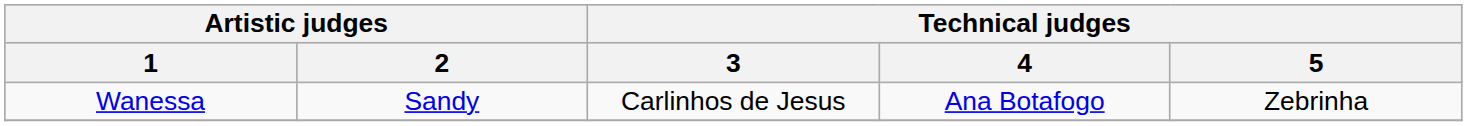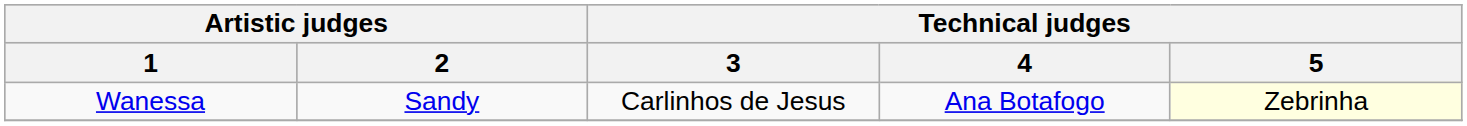(1316, 100) no background -> (1316, 100) lightyellow background
